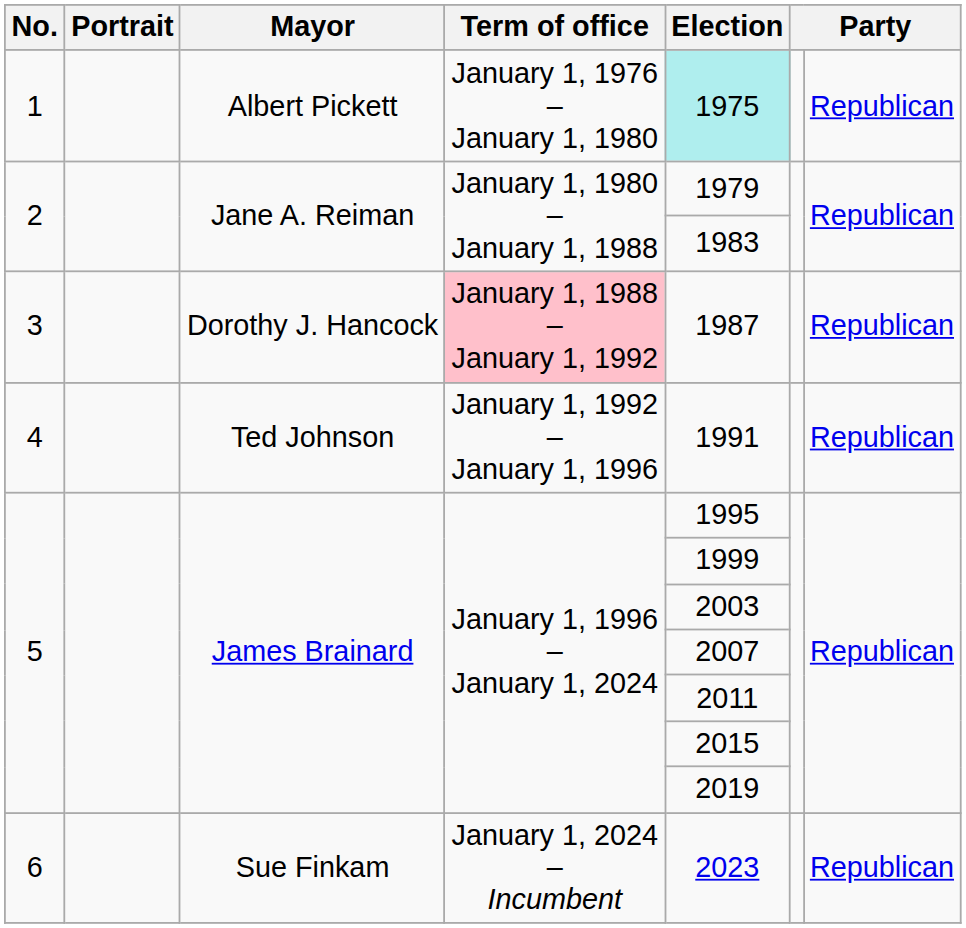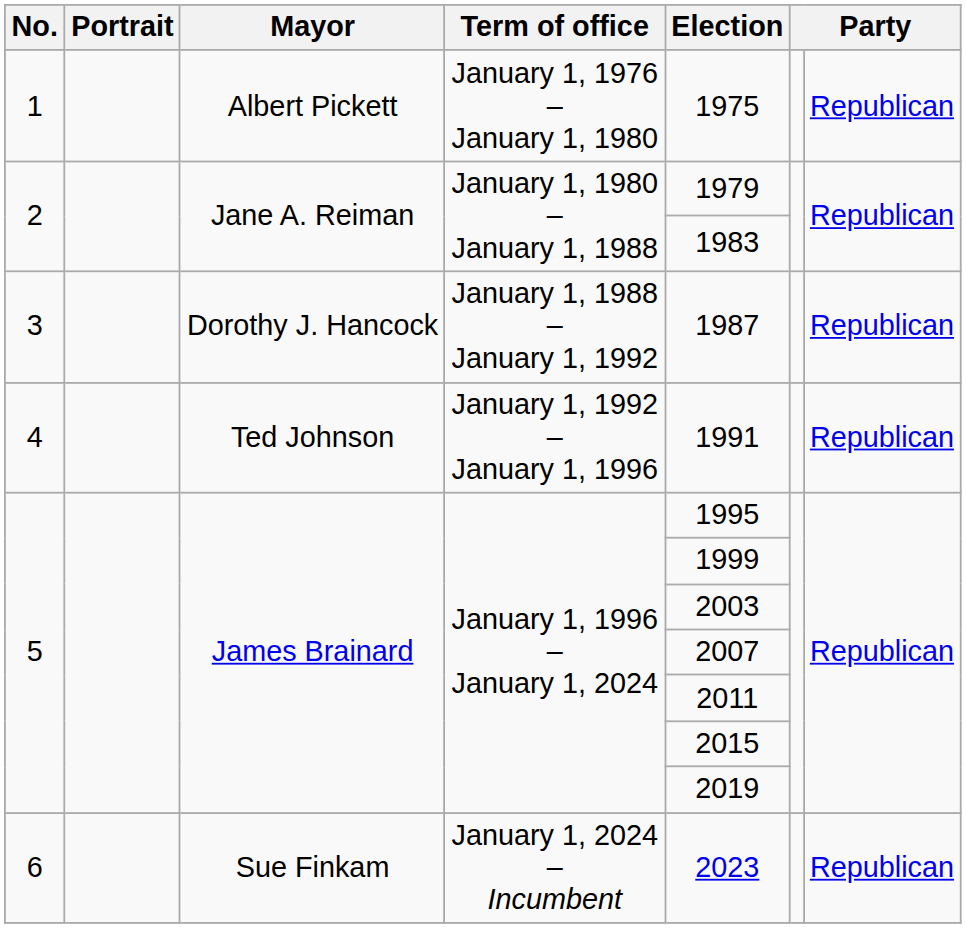(727, 105) paleturquoise background -> (727, 105) no background
(555, 326) pink background -> (555, 326) no background
